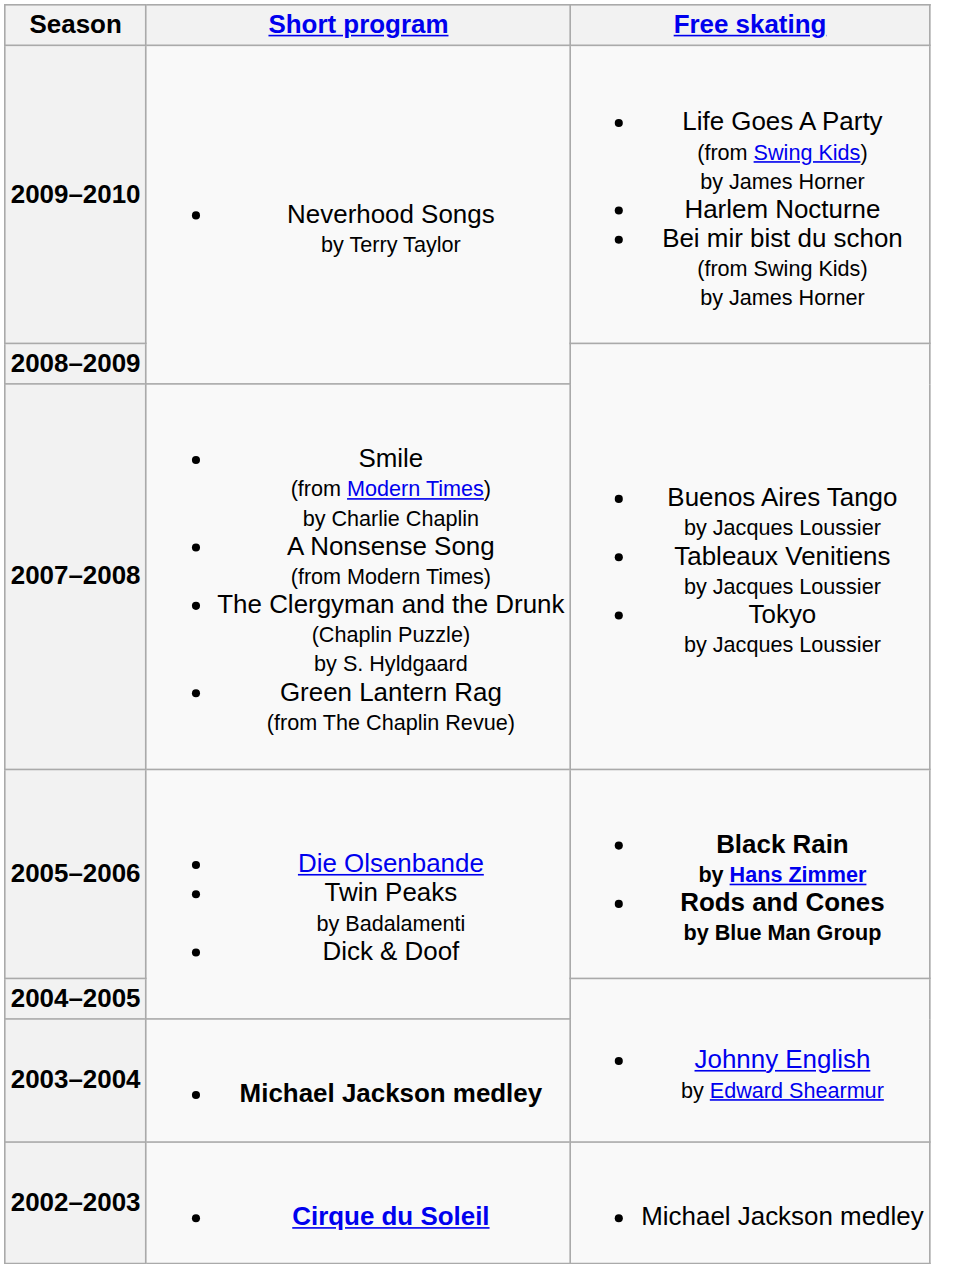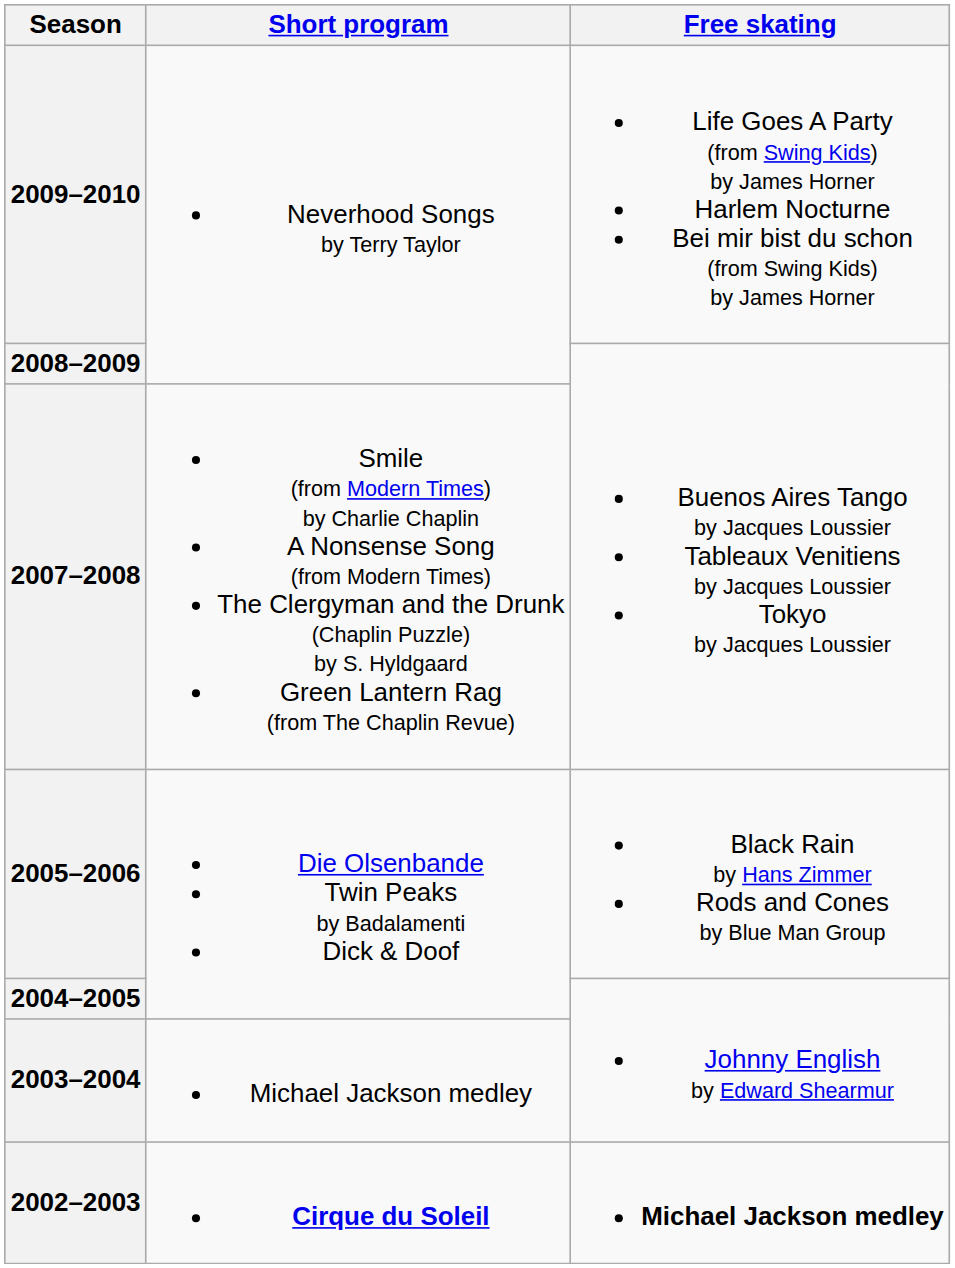(750, 888) bold -> (760, 888) normal
(358, 1095) bold -> (358, 1095) normal
(750, 1217) normal -> (760, 1217) bold
